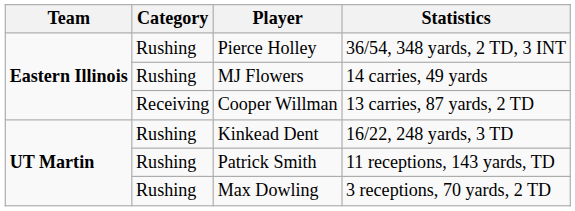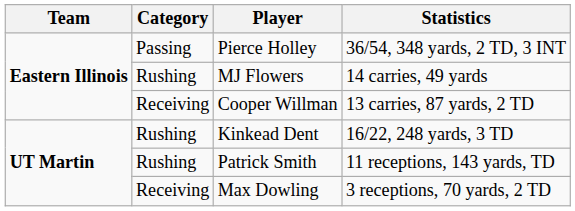(166, 47) Rushing -> (164, 47) Passing
(166, 190) Rushing -> (173, 190) Receiving
